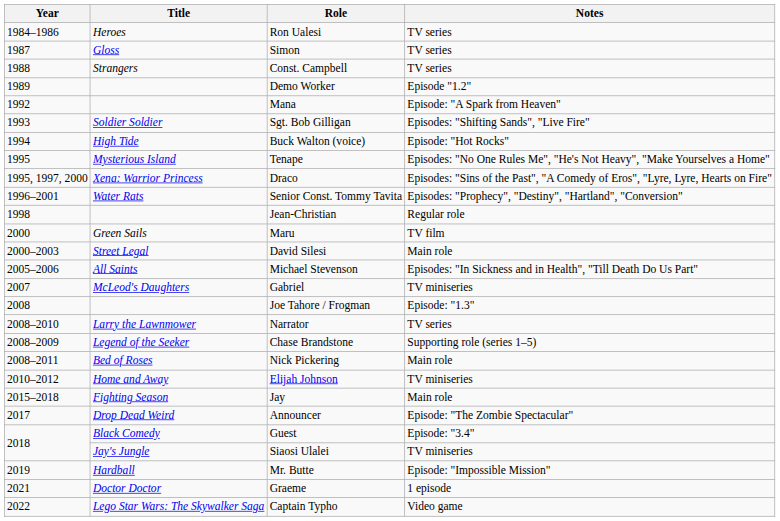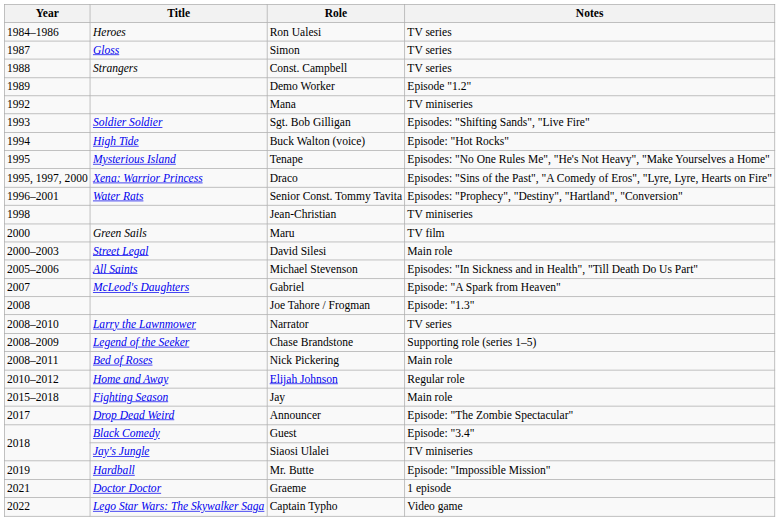(484, 104) Episode: "A Spark from Heaven" -> (440, 104) TV miniseries
(436, 214) Regular role -> (440, 214) TV miniseries
(440, 287) TV miniseries -> (484, 287) Episode: "A Spark from Heaven"
(440, 379) TV miniseries -> (436, 379) Regular role
